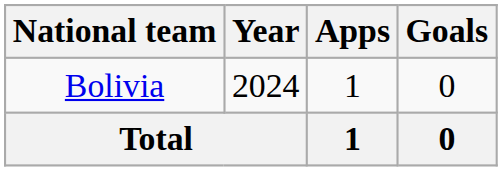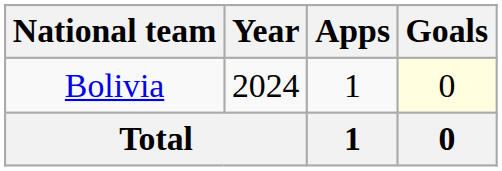(447, 84) no background -> (447, 84) lightyellow background
